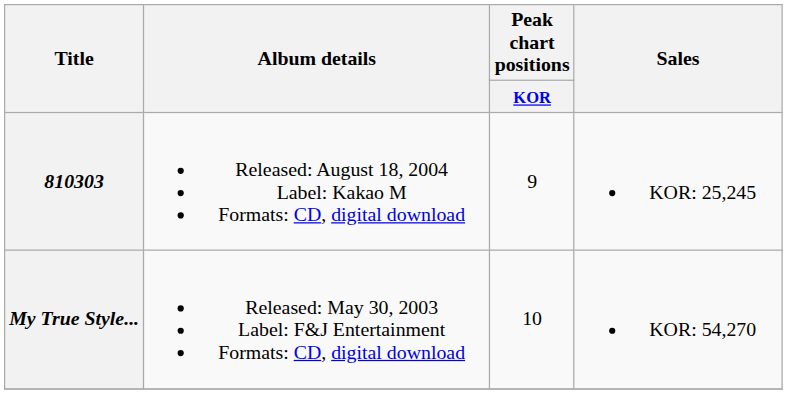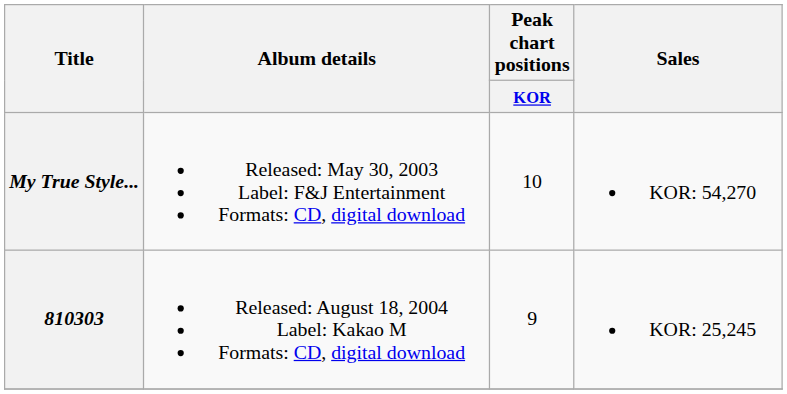rows swapped: (74, 319) <-> (74, 181)
